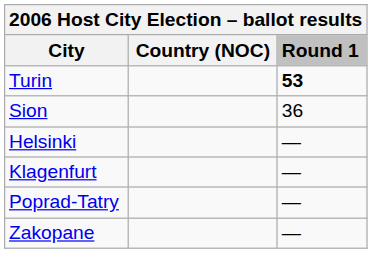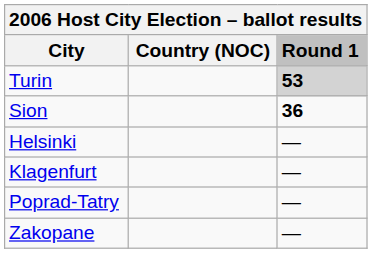(293, 80) no background -> (293, 80) lightgrey background
(293, 111) normal -> (293, 111) bold
